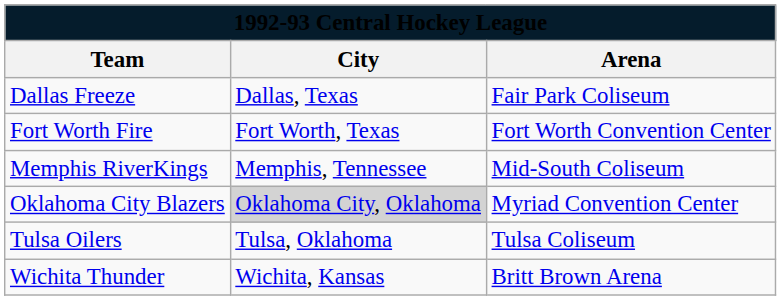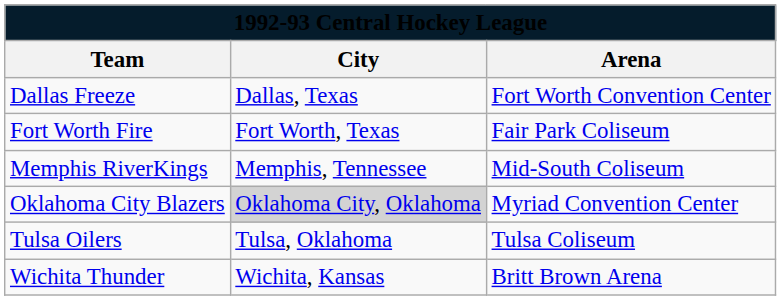(581, 95) Fair Park Coliseum -> (631, 95) Fort Worth Convention Center
(631, 131) Fort Worth Convention Center -> (581, 131) Fair Park Coliseum
